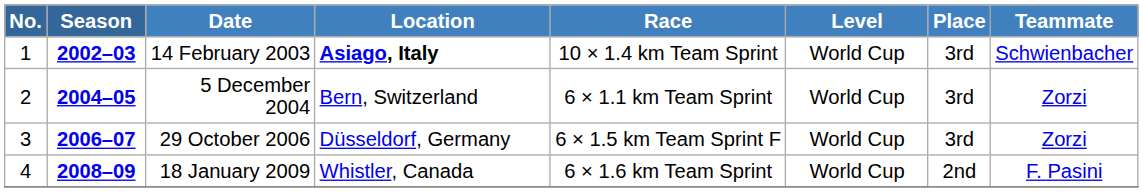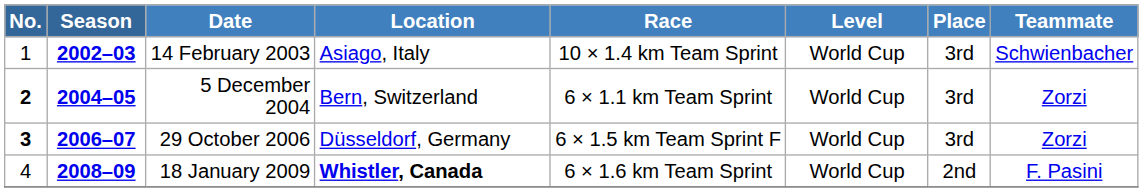(379, 53) bold -> (375, 53) normal
(26, 96) normal -> (26, 96) bold
(26, 139) normal -> (26, 139) bold
(397, 171) normal -> (401, 171) bold
